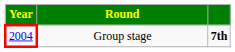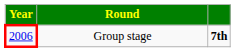(21, 36) 2004 -> (21, 36) 2006
